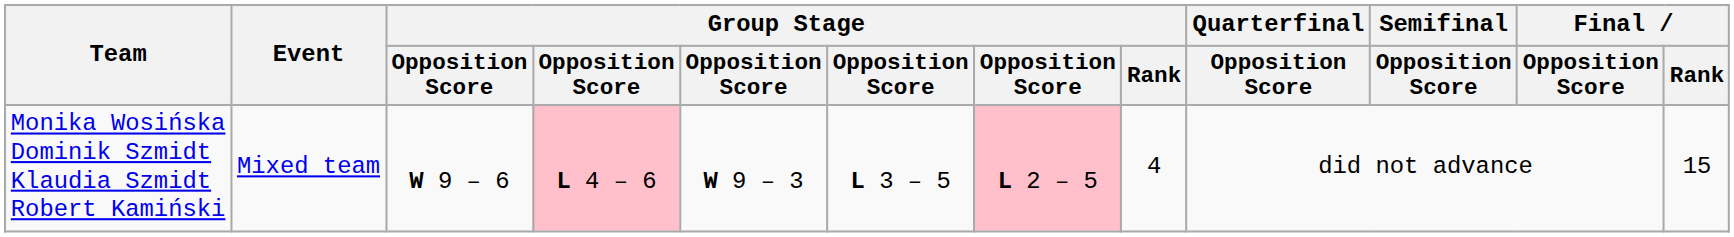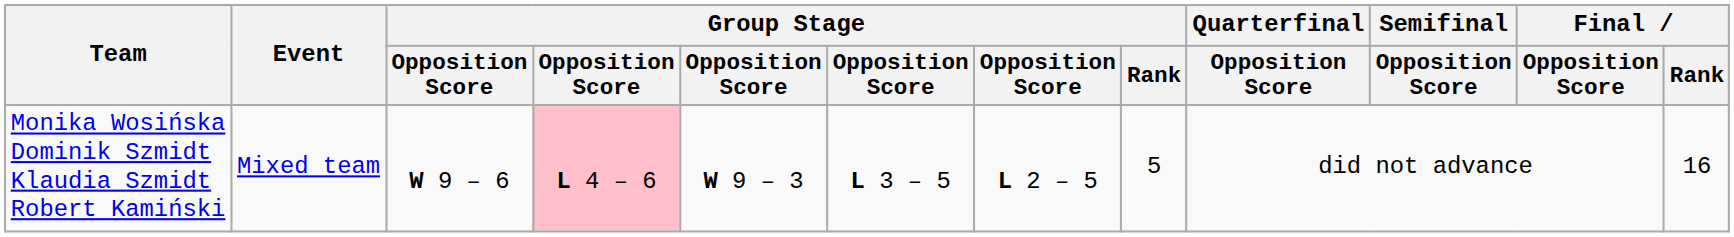(1048, 182) pink background -> (1048, 182) no background
(1154, 168) 4 -> (1154, 168) 5
(1697, 168) 15 -> (1697, 168) 16
